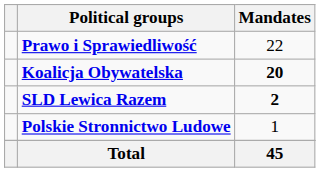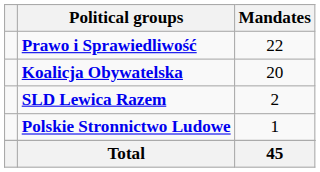(275, 72) bold -> (275, 72) normal
(275, 99) bold -> (275, 99) normal
